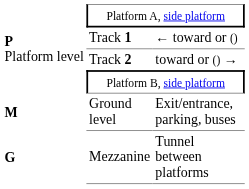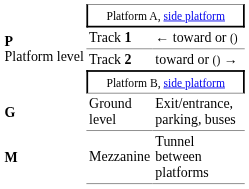(11, 112) M -> (10, 112) G
(10, 157) G -> (11, 157) M
